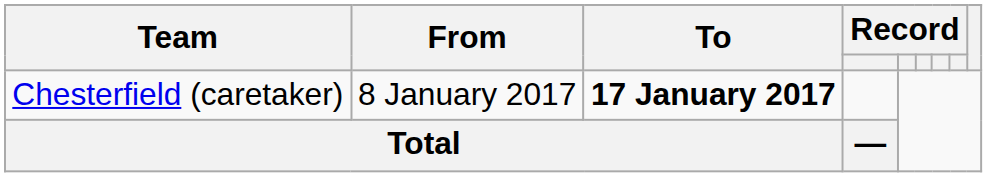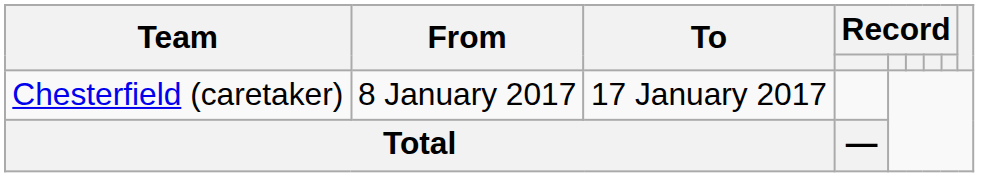(713, 94) bold -> (709, 94) normal
